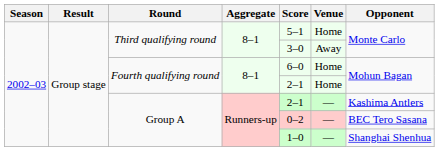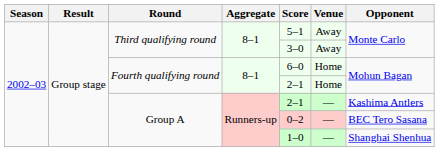(328, 31) Home -> (328, 31) Away
